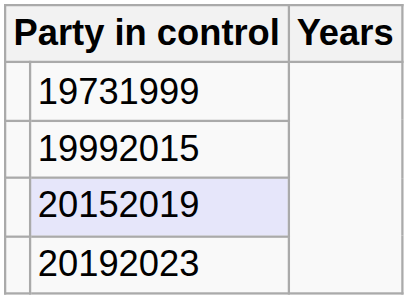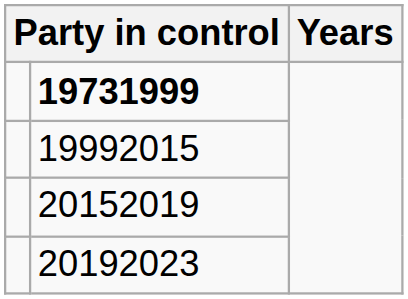(119, 90) normal -> (119, 90) bold
(119, 206) lavender background -> (119, 206) no background
